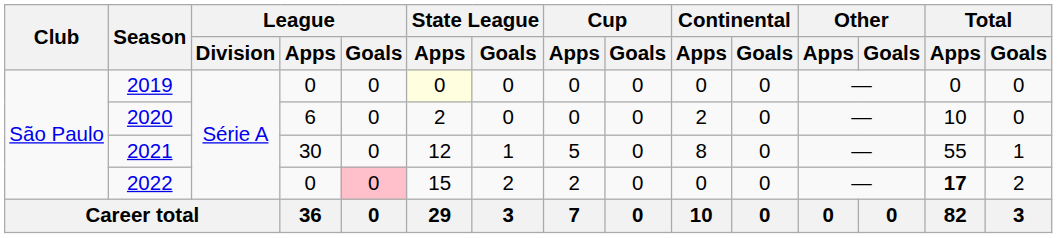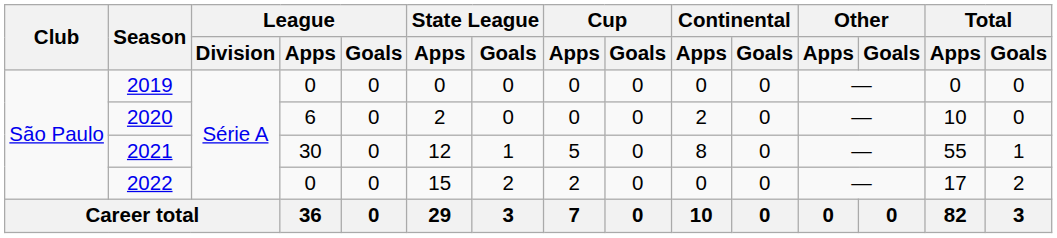(440, 85) lightyellow background -> (440, 85) no background
(374, 183) pink background -> (374, 183) no background
(955, 183) bold -> (955, 183) normal
